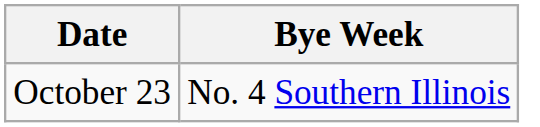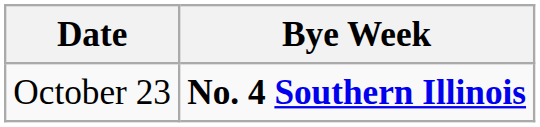(349, 91) normal -> (357, 91) bold
